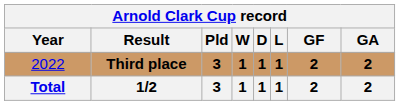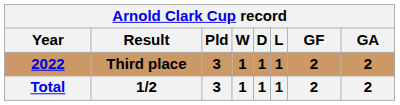(48, 64) normal -> (48, 64) bold
